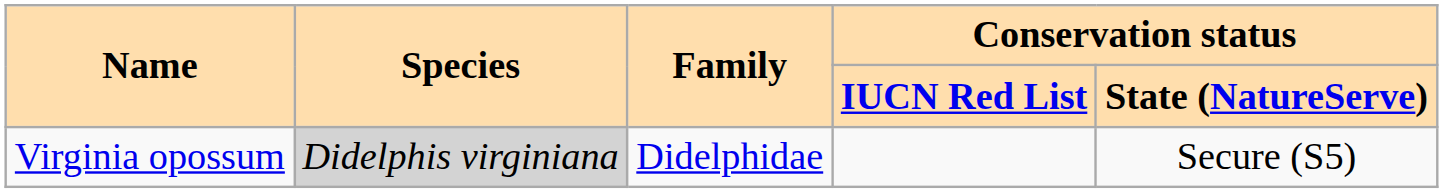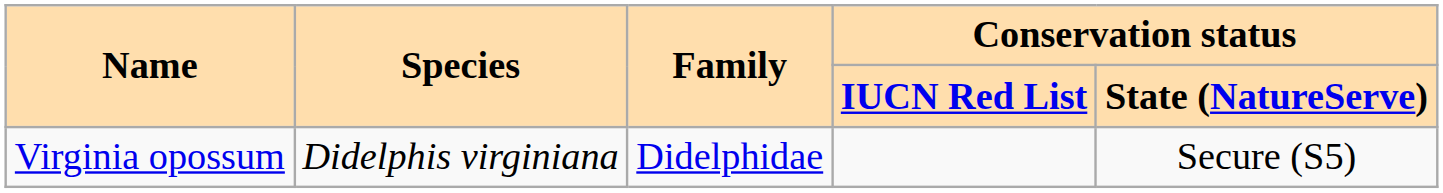(461, 156) lightgrey background -> (461, 156) no background
